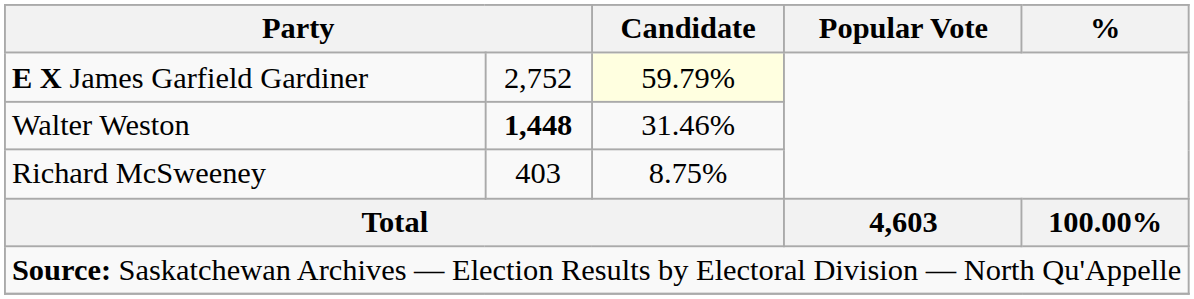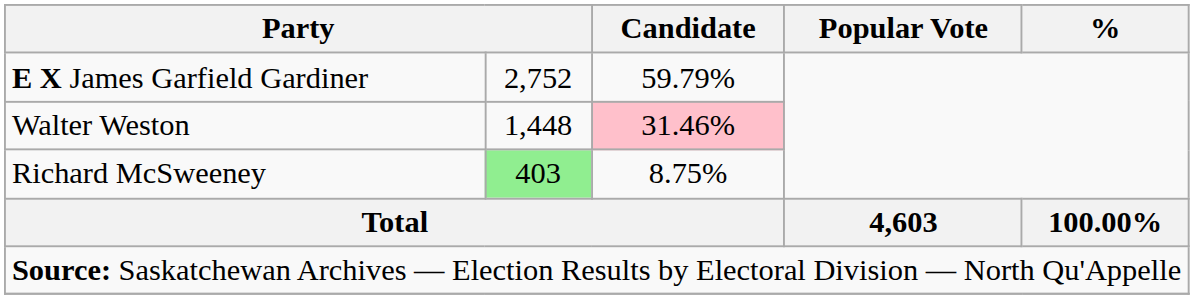(688, 76) lightyellow background -> (688, 76) no background
(538, 125) bold -> (538, 125) normal
(688, 125) no background -> (688, 125) pink background
(538, 173) no background -> (538, 173) lightgreen background
